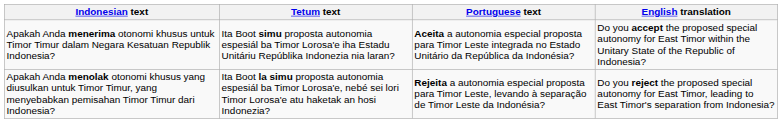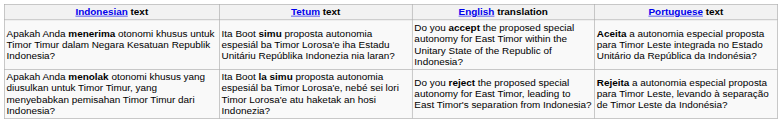columns swapped: (504, 12) <-> (686, 12)
